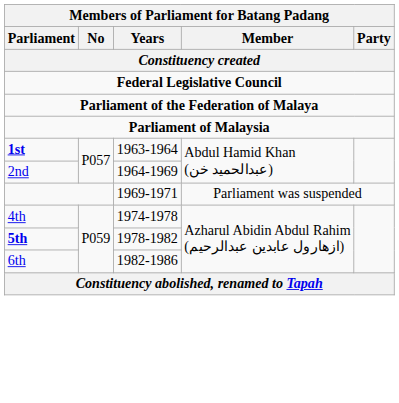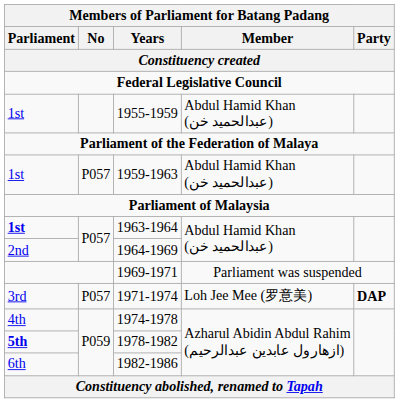+ row: (147, 113)
+ row: (147, 174)
+ row: (147, 296)
